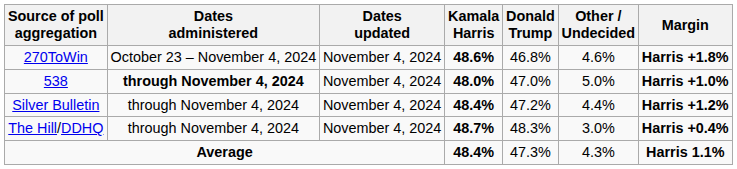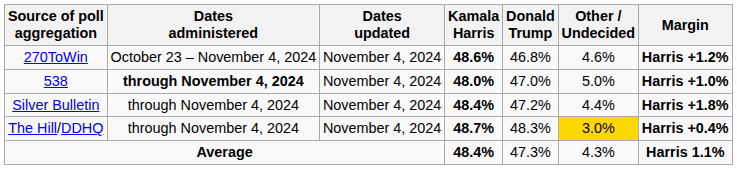(685, 57) Harris +1.8% -> (685, 57) Harris +1.2%
(685, 105) Harris +1.2% -> (685, 105) Harris +1.8%
(598, 128) no background -> (598, 128) gold background
